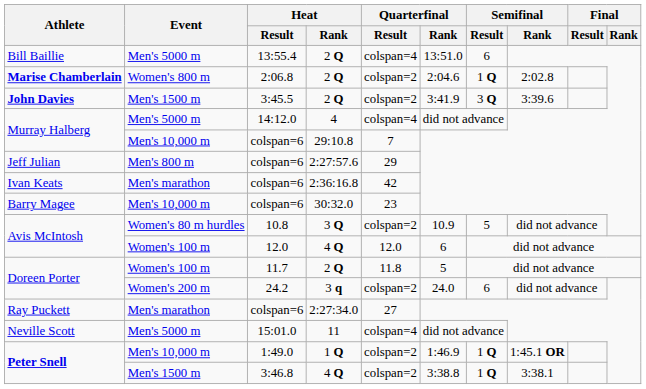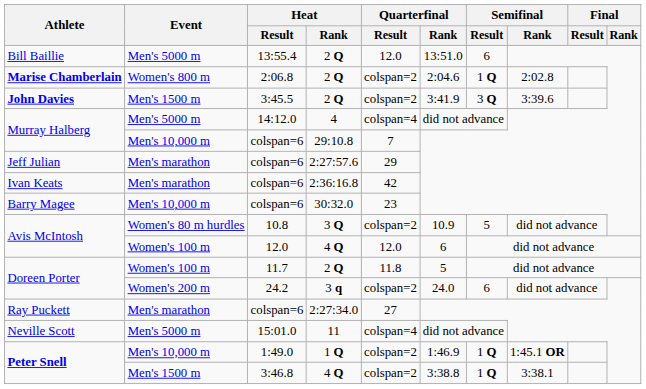(390, 56) colspan=4 -> (390, 56) 12.0
(161, 162) Men's 800 m -> (169, 162) Men's marathon
